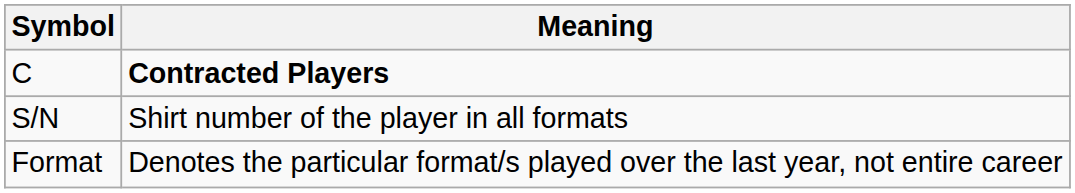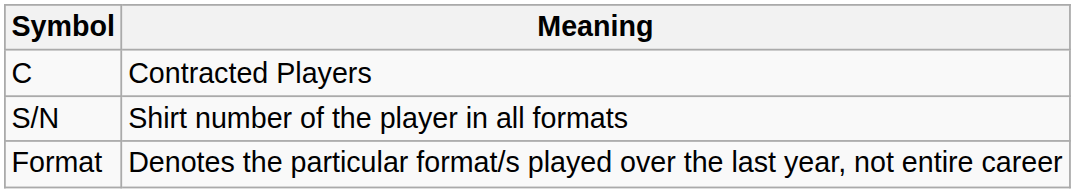(259, 72) bold -> (250, 72) normal
